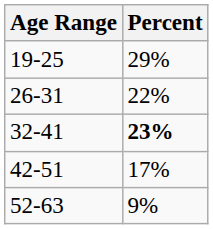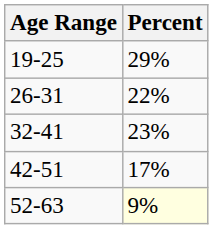(151, 132) bold -> (149, 132) normal
(143, 205) no background -> (143, 205) lightyellow background
